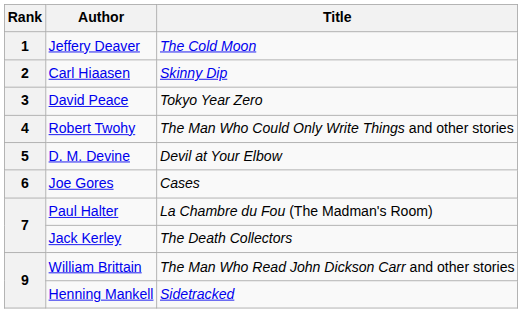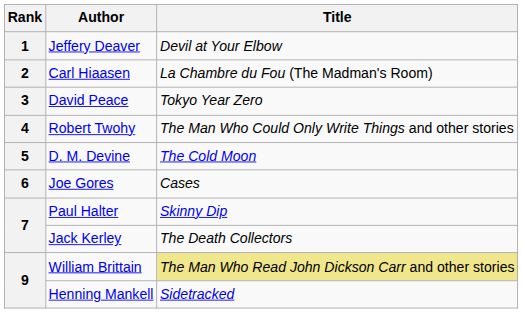(208, 45) The Cold Moon -> (221, 45) Devil at Your Elbow
(194, 73) Skinny Dip -> (296, 73) La Chambre du Fou (The Madman's Room)
(221, 156) Devil at Your Elbow -> (208, 156) The Cold Moon
(296, 211) La Chambre du Fou (The Madman's Room) -> (194, 211) Skinny Dip
(337, 266) no background -> (337, 266) khaki background
